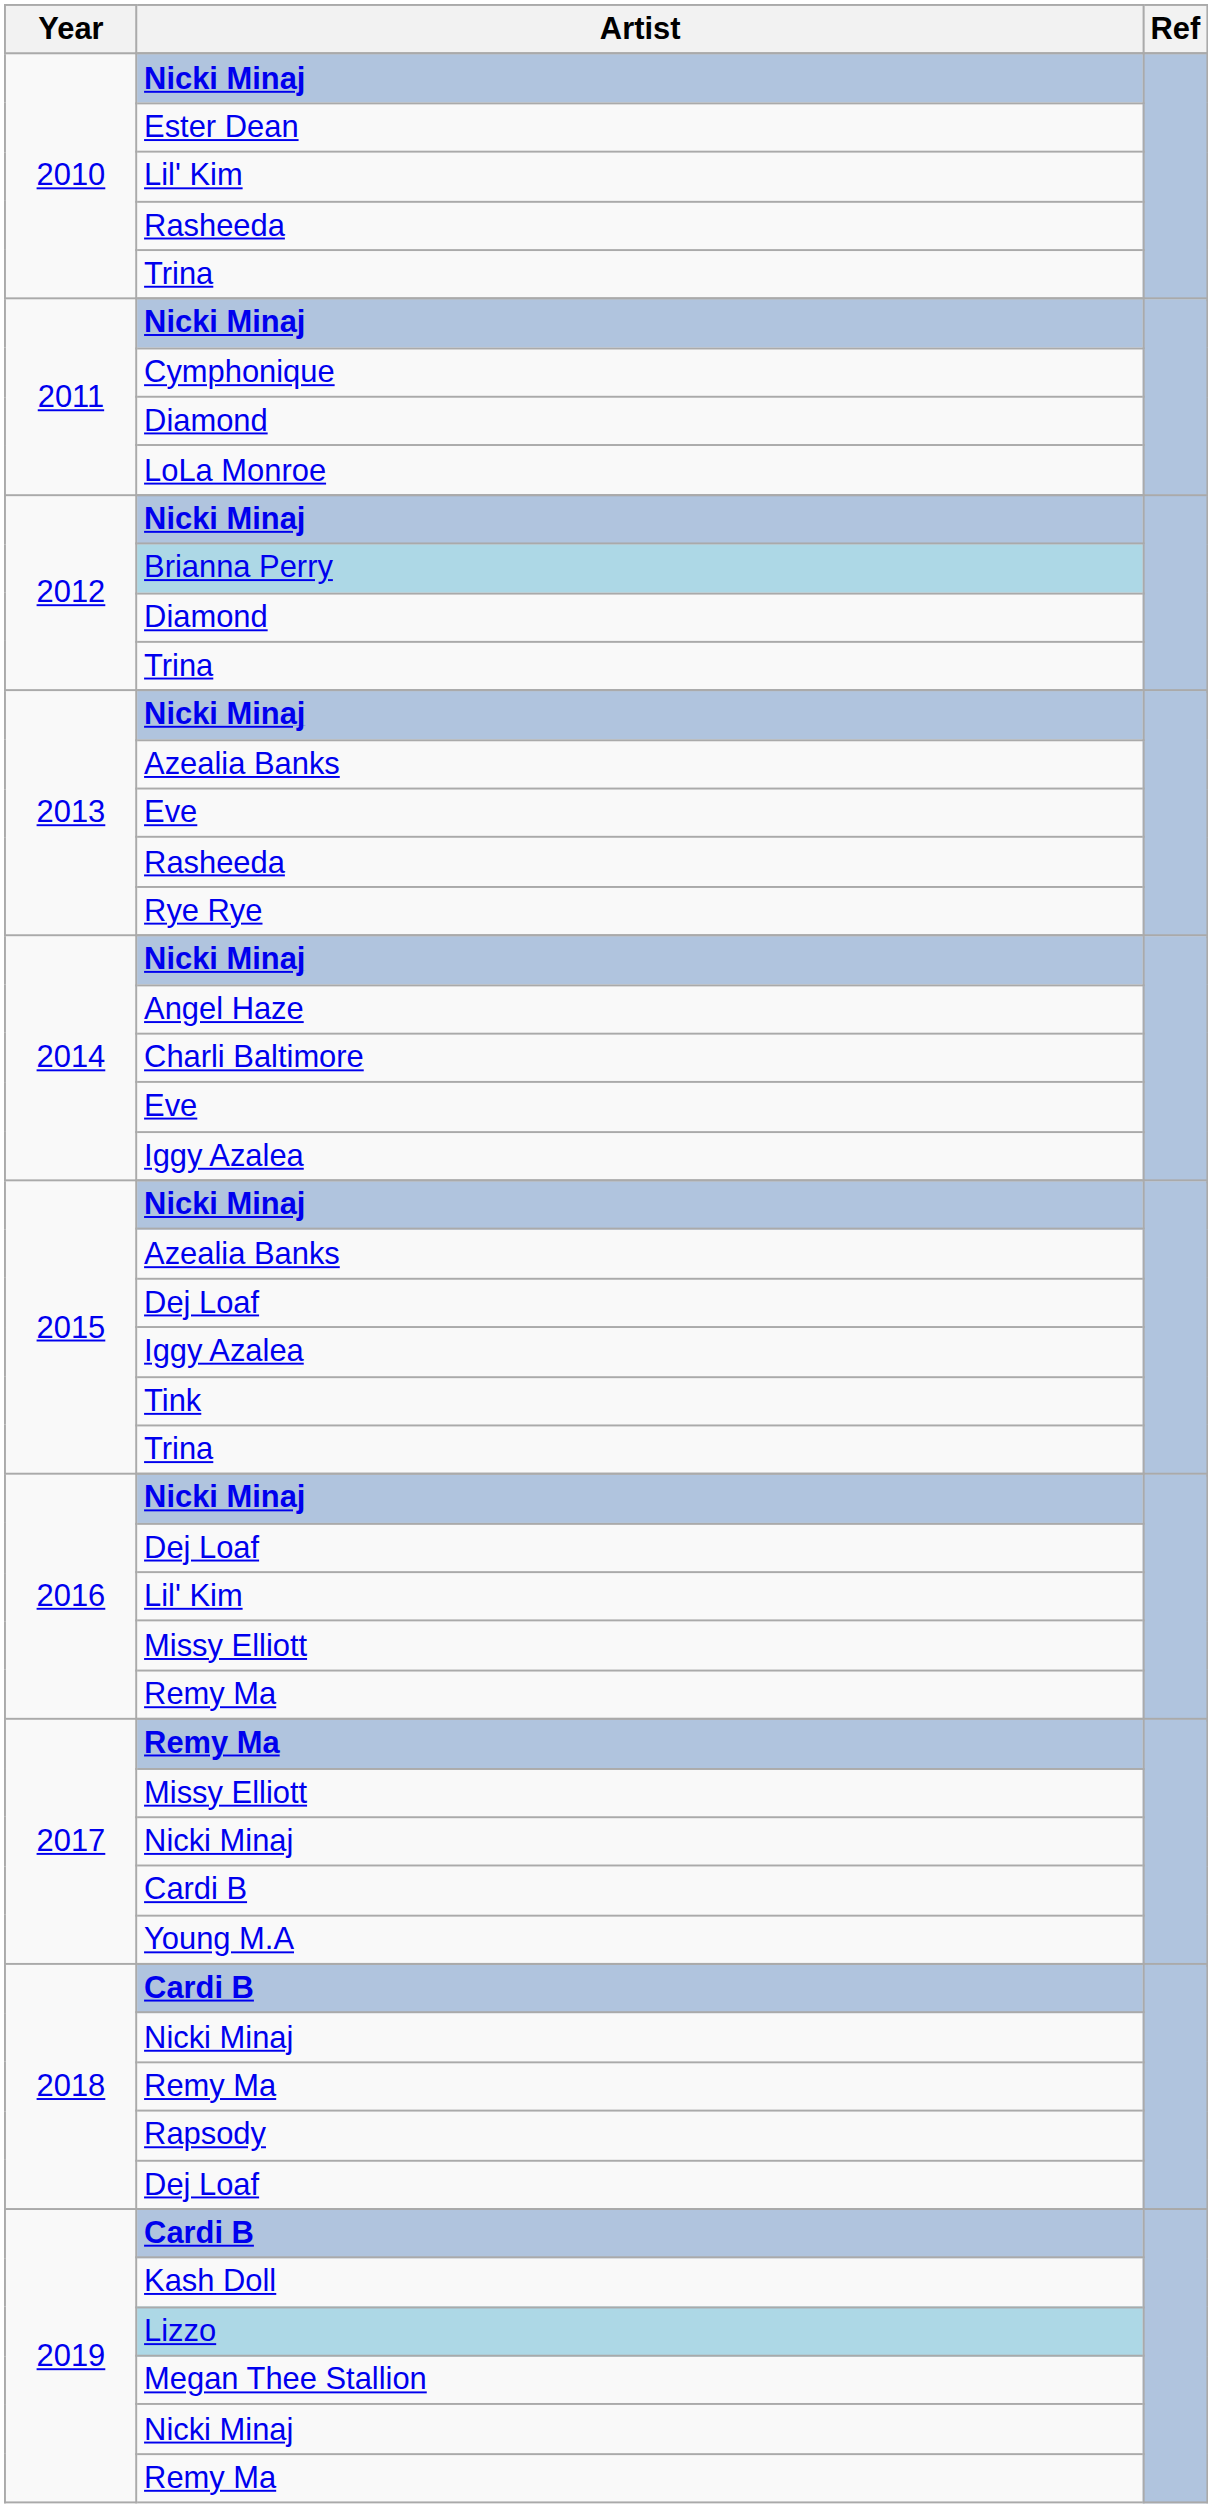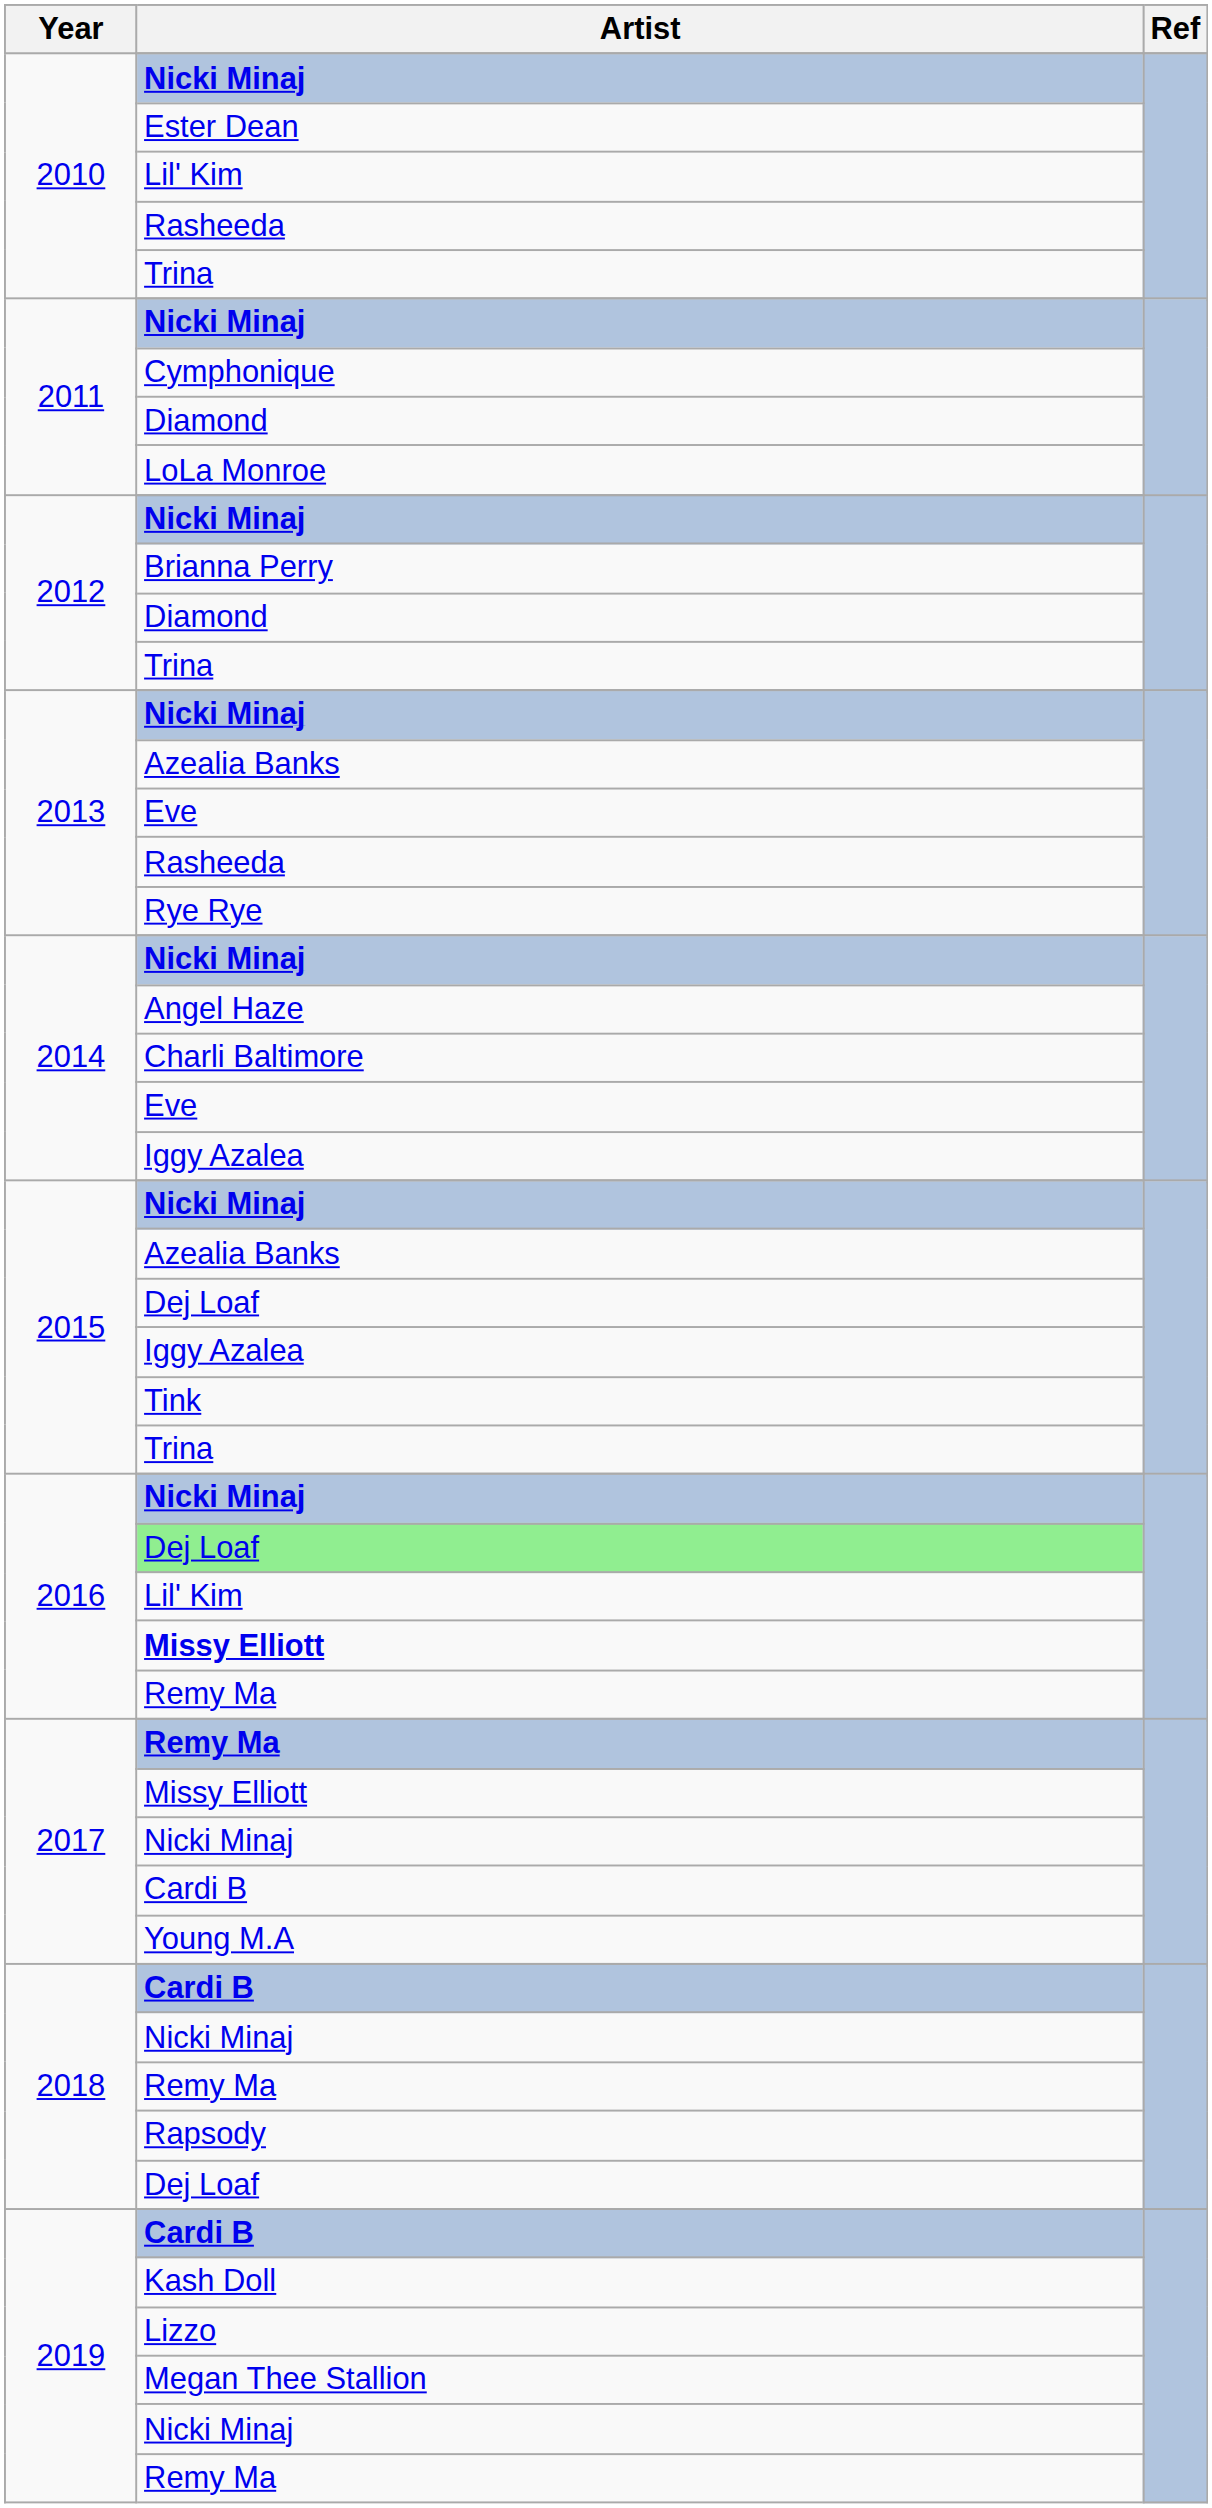(238, 567) lightblue background -> (238, 567) no background
(202, 1547) no background -> (202, 1547) lightgreen background
(226, 1645) normal -> (234, 1645) bold
(180, 2330) lightblue background -> (180, 2330) no background
